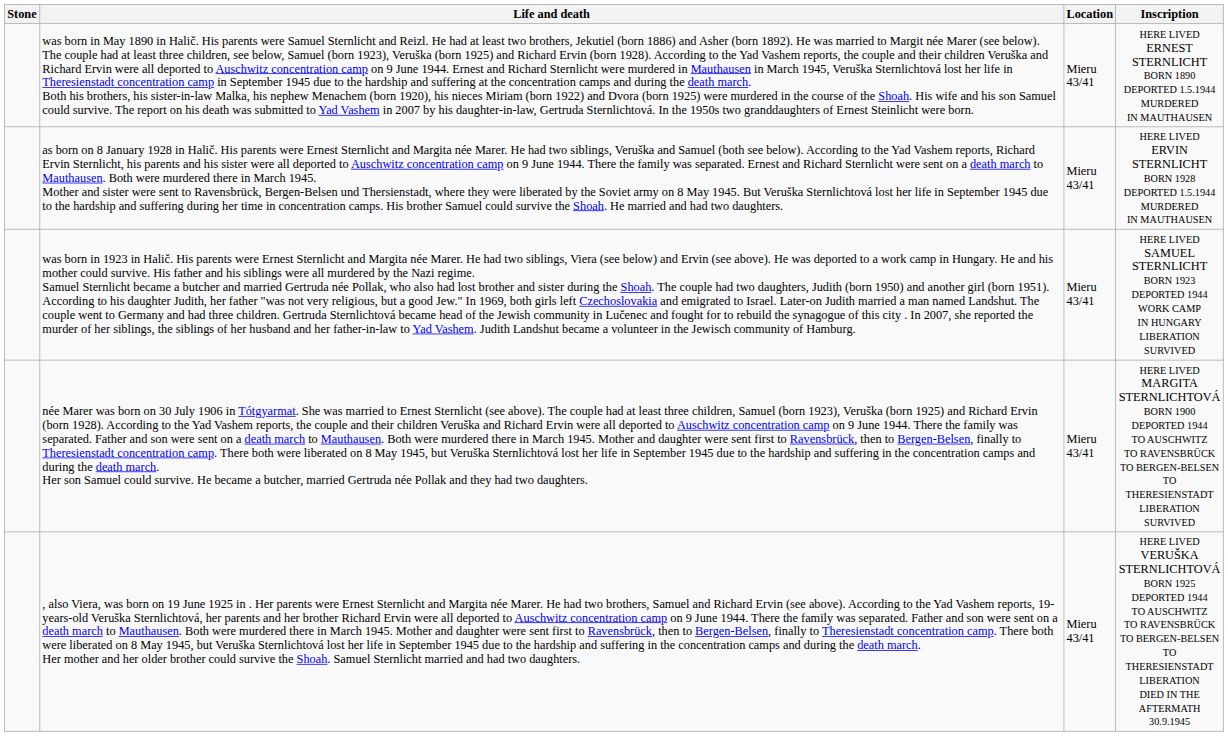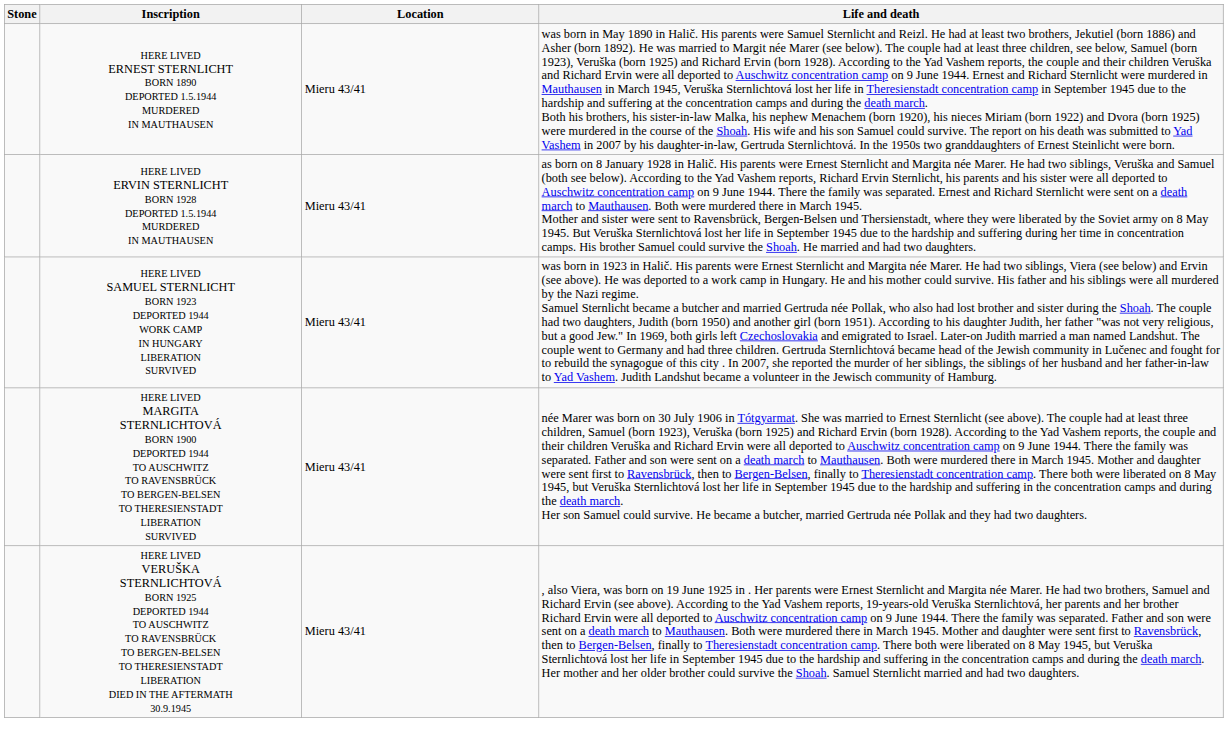columns swapped: (1170, 14) <-> (552, 14)
